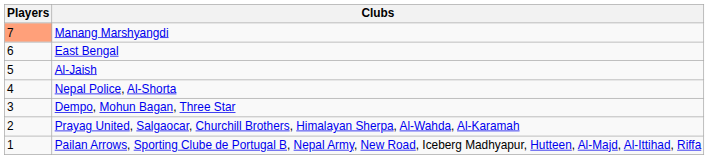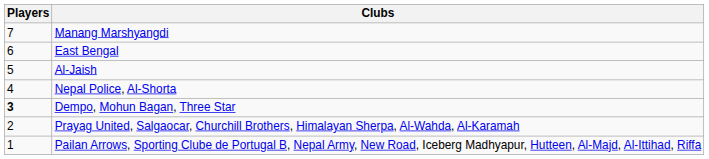(10, 32) lightsalmon background -> (10, 32) no background
(10, 107) normal -> (10, 107) bold
